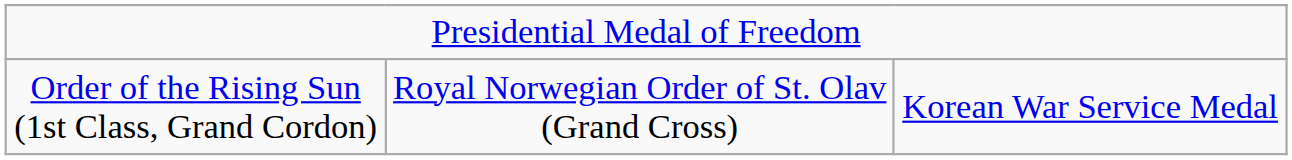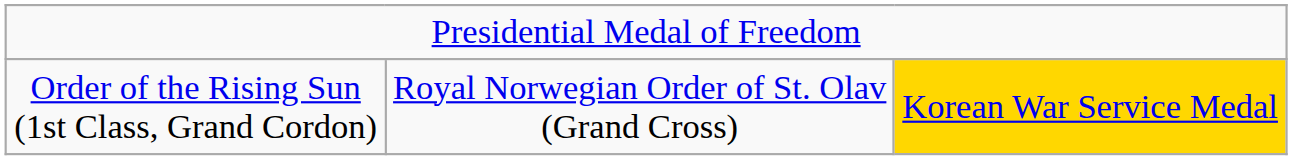(1090, 106) no background -> (1090, 106) gold background
